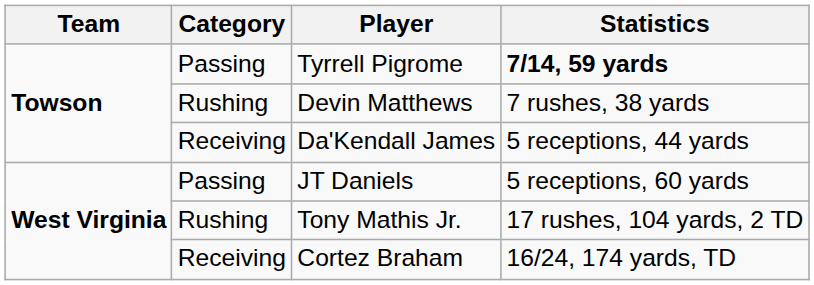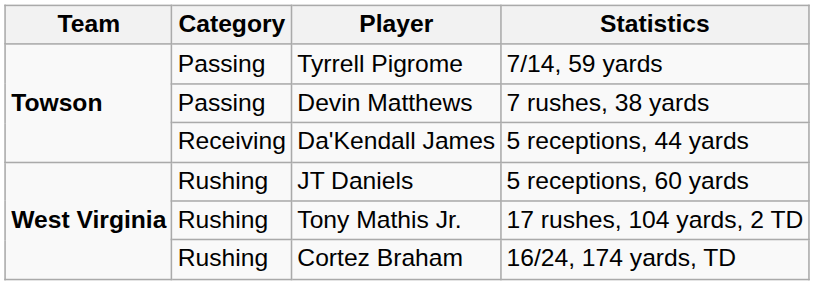(587, 63) bold -> (585, 63) normal
(223, 102) Rushing -> (222, 102) Passing
(222, 180) Passing -> (223, 180) Rushing
(232, 259) Receiving -> (223, 259) Rushing
